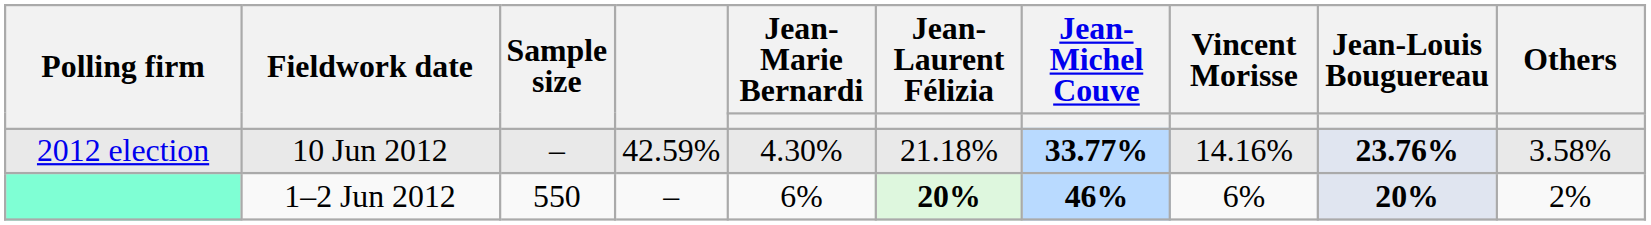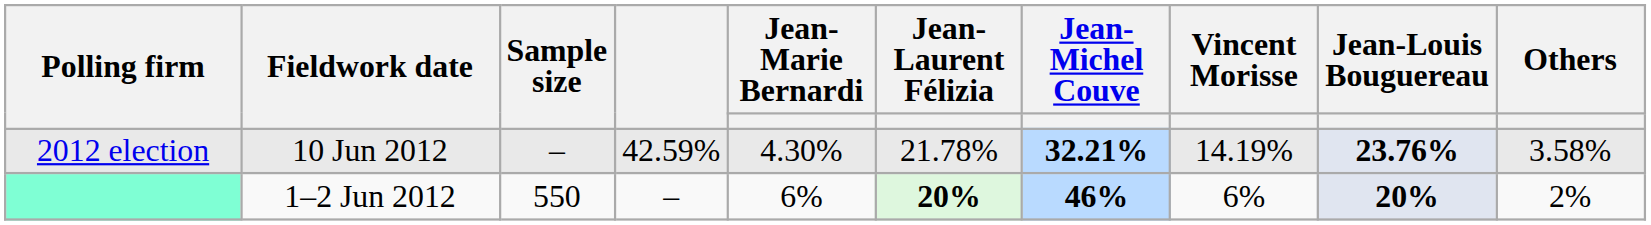(949, 151) 21.18% -> (949, 151) 21.78%
(1096, 151) 33.77% -> (1096, 151) 32.21%
(1244, 151) 14.16% -> (1244, 151) 14.19%
